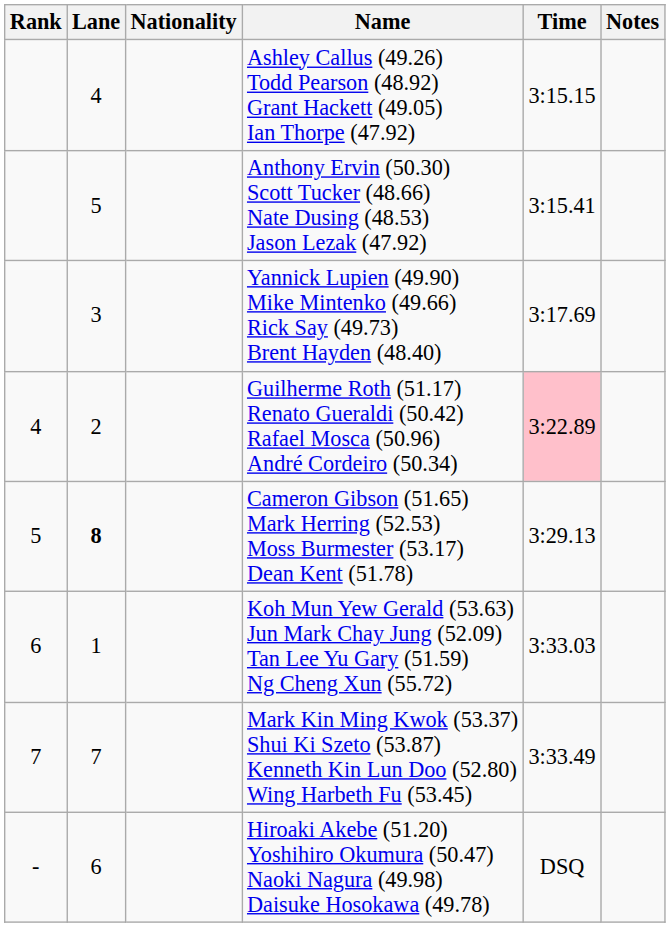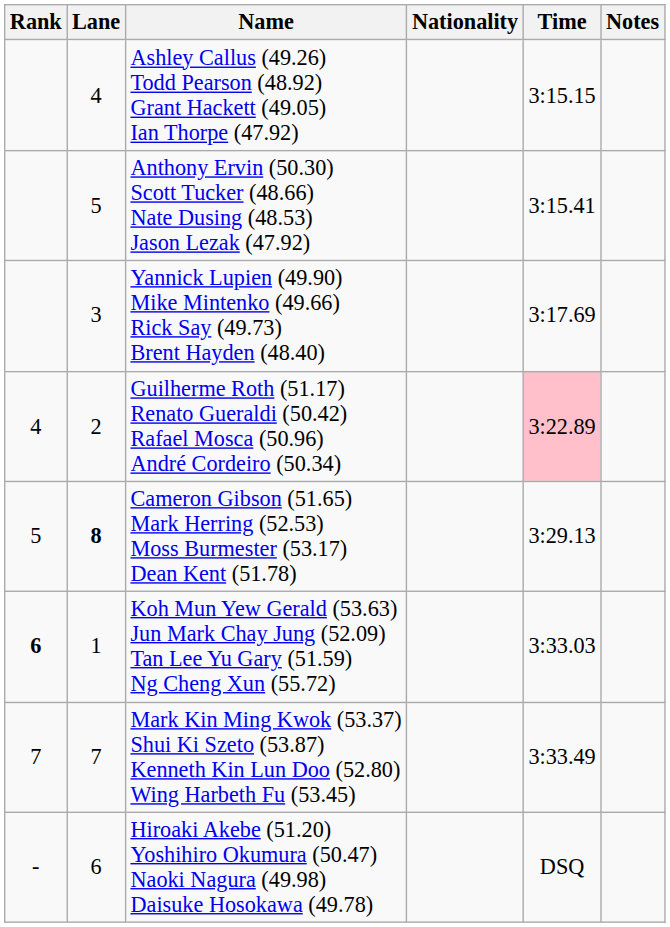columns swapped: (383, 22) <-> (184, 22)
(36, 646) normal -> (36, 646) bold
